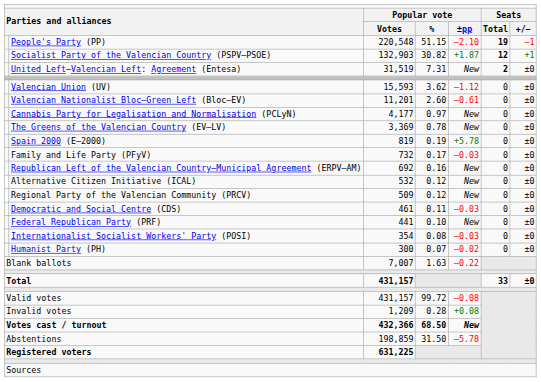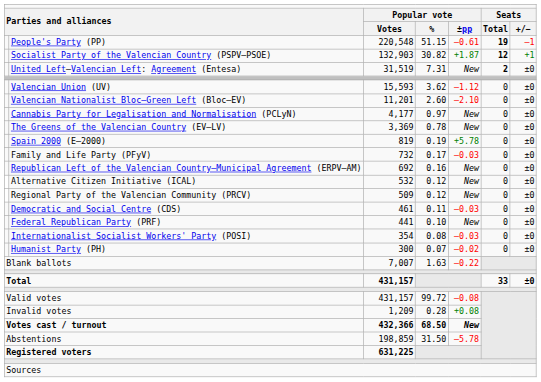(467, 42) –2.10 -> (467, 42) –0.61
(467, 100) –0.61 -> (467, 100) –2.10
